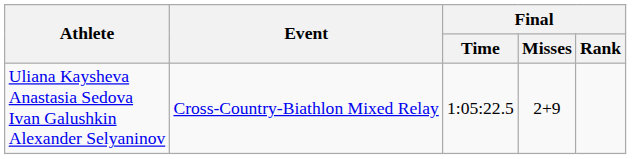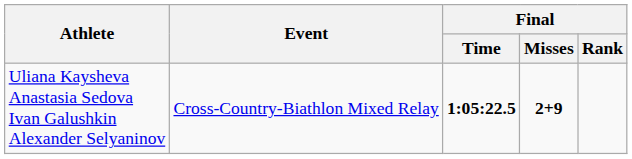(480, 108) normal -> (481, 108) bold
(547, 108) normal -> (549, 108) bold
